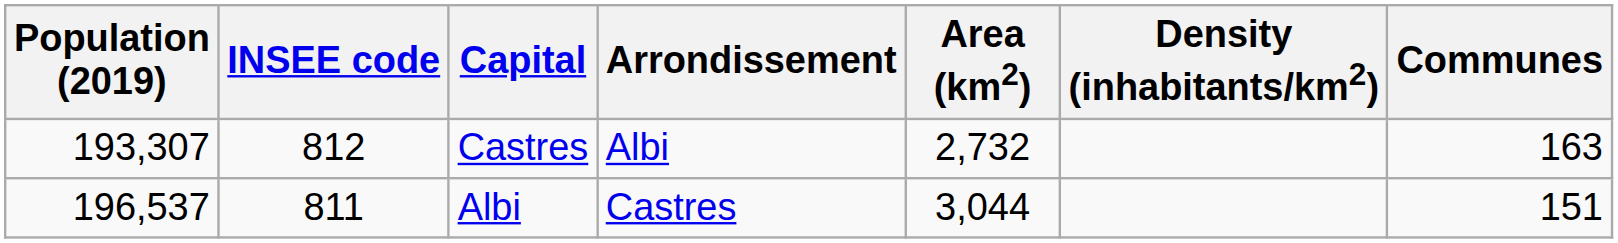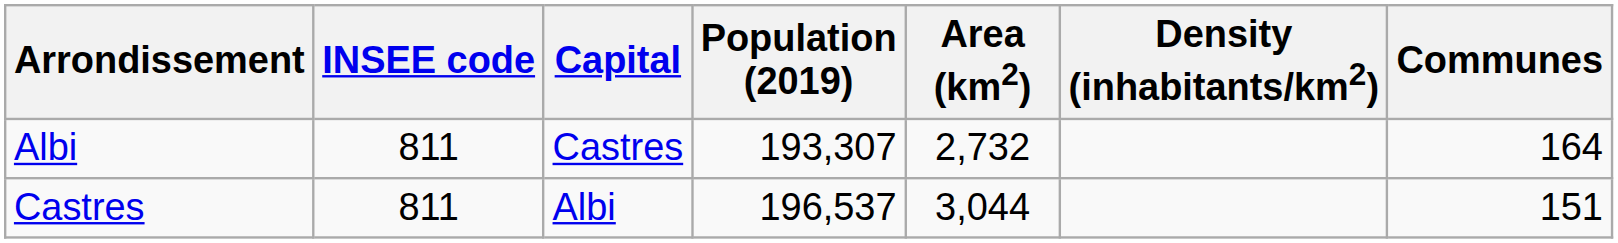columns swapped: (751, 61) <-> (112, 61)
(334, 147) 812 -> (429, 147) 811
(1571, 147) 163 -> (1571, 147) 164
